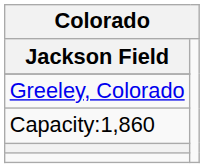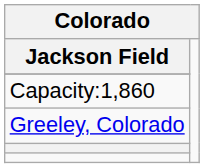(97, 90) Greeley, Colorado -> (82, 90) Capacity:1,860
(82, 125) Capacity:1,860 -> (97, 125) Greeley, Colorado
